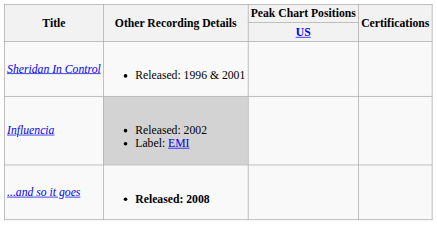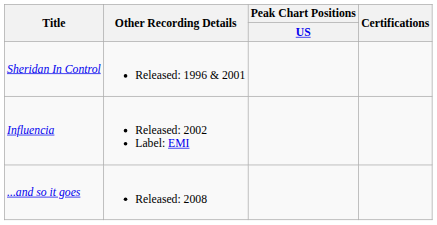(176, 137) lightgrey background -> (176, 137) no background
(176, 199) bold -> (176, 199) normal
